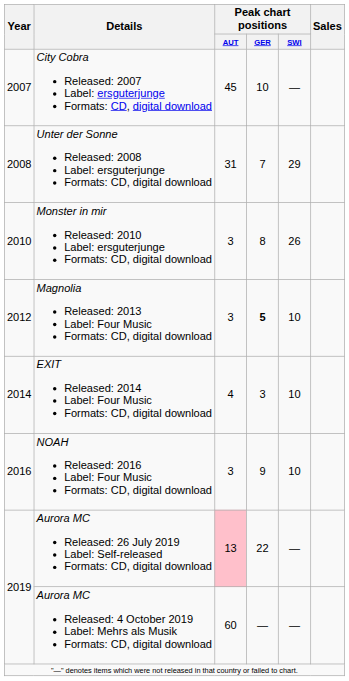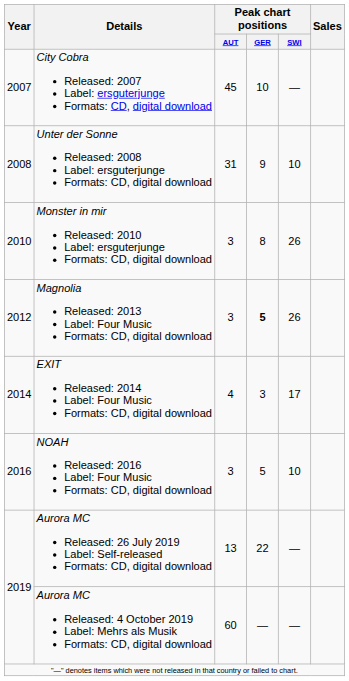(262, 164) 7 -> (262, 164) 9
(294, 164) 29 -> (294, 164) 10
(294, 318) 10 -> (294, 318) 26
(294, 394) 10 -> (294, 394) 17
(262, 471) 9 -> (262, 471) 5
(231, 548) pink background -> (231, 548) no background
